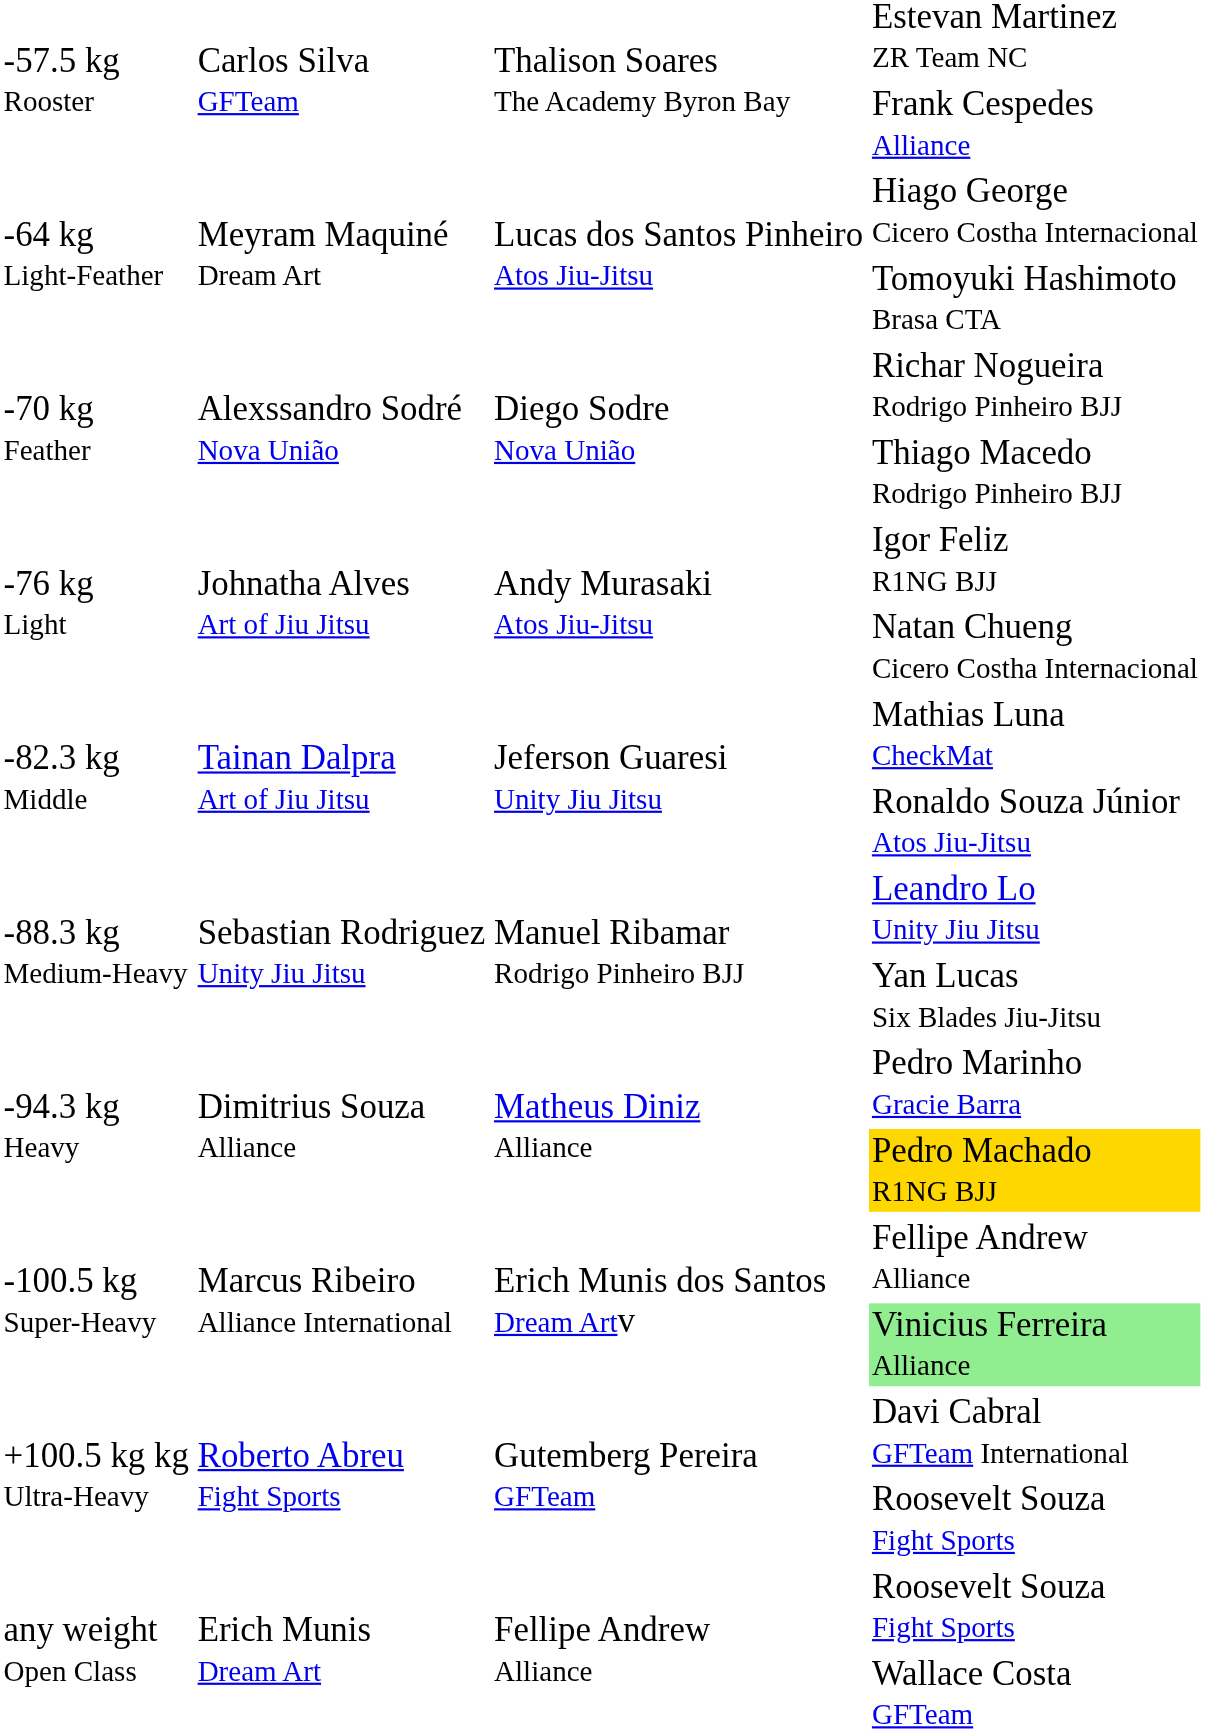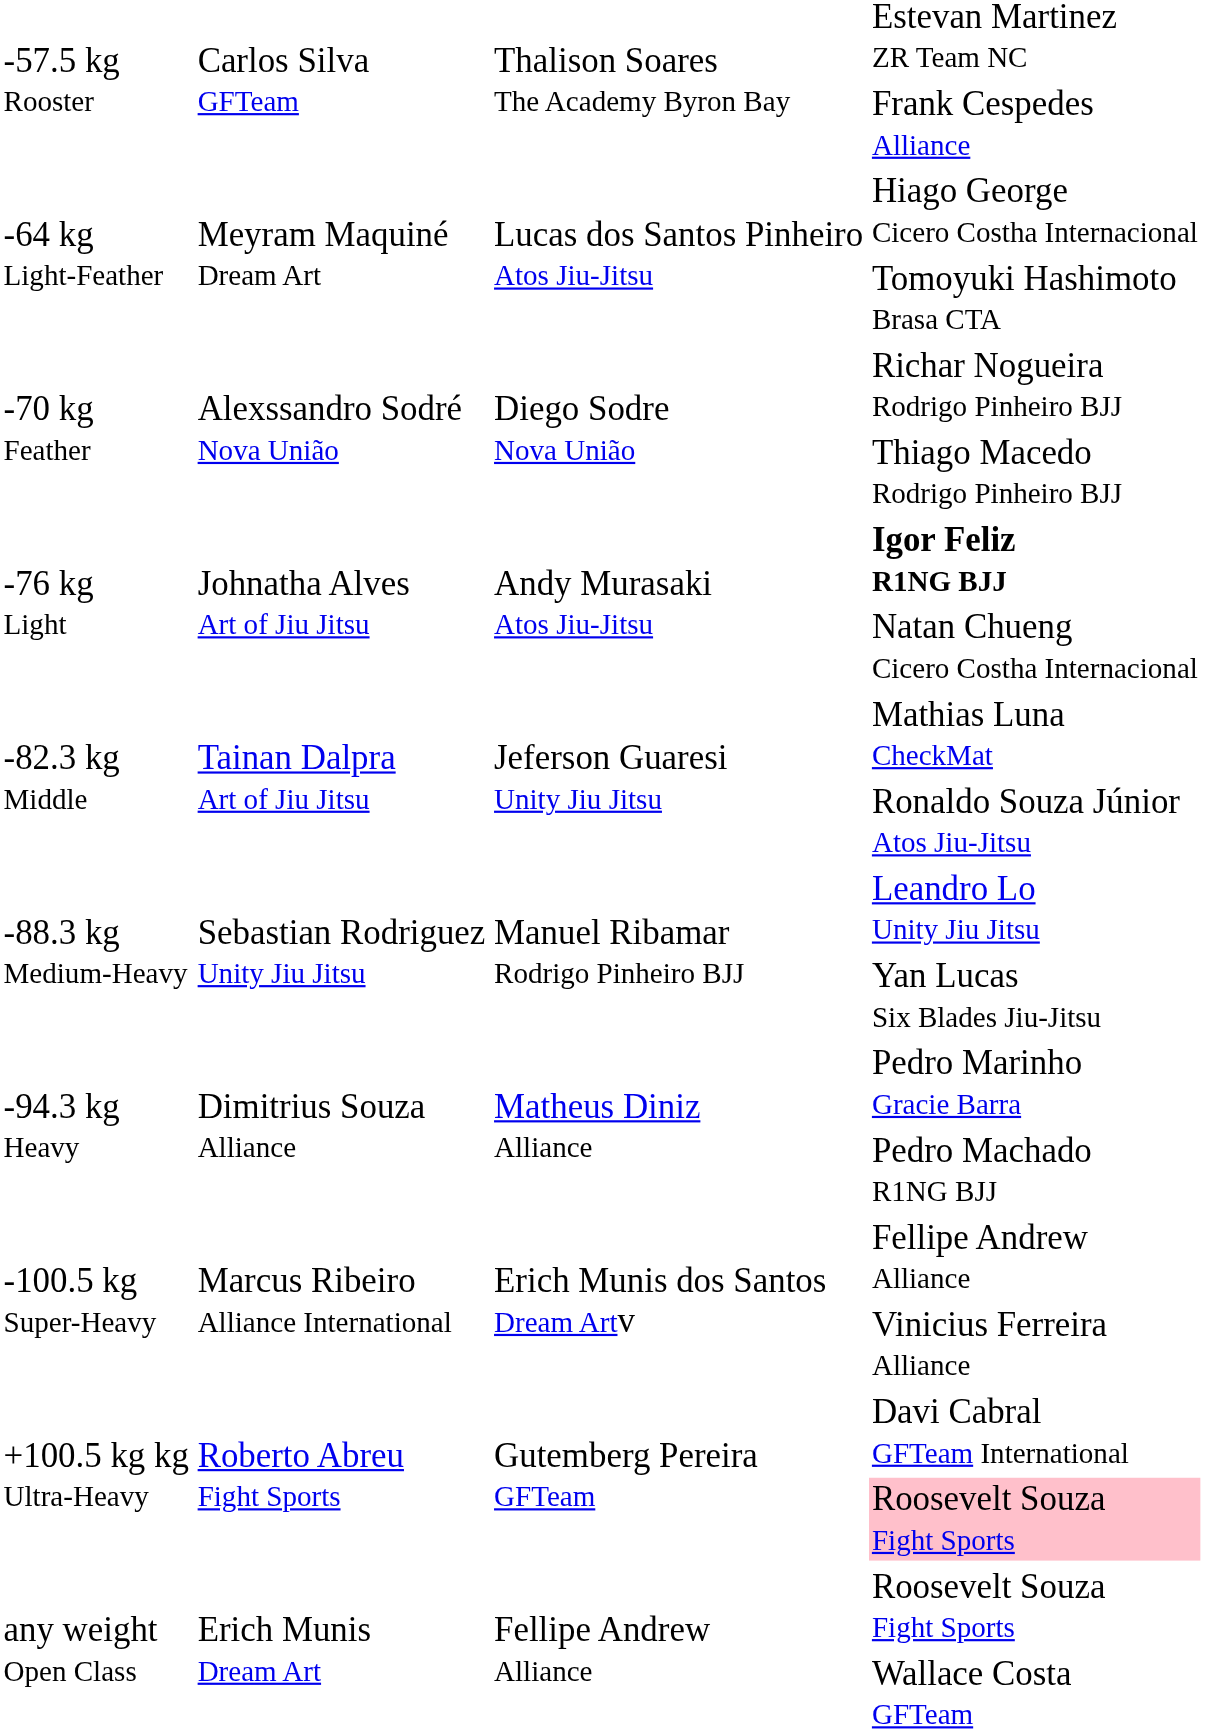(940, 559) normal -> (944, 559) bold
(982, 1169) gold background -> (982, 1169) no background
(989, 1344) lightgreen background -> (989, 1344) no background
(989, 1518) no background -> (989, 1518) pink background
